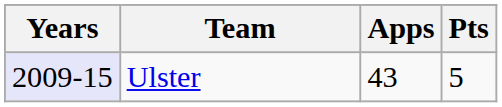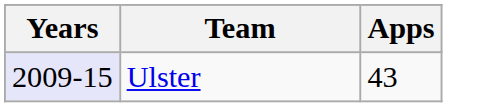- column: (469, 28)
